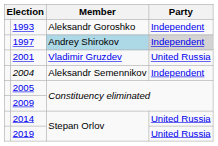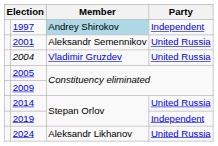- row: (23, 27)
(178, 42) lightgrey background -> (178, 27) no background
(85, 57) Vladimir Gruzdev -> (97, 42) Aleksandr Semennikov
(97, 73) Aleksandr Semennikov -> (85, 57) Vladimir Gruzdev
(178, 73) Independent -> (181, 57) United Russia
(181, 133) United Russia -> (178, 118) Independent
+ row: (23, 133)
